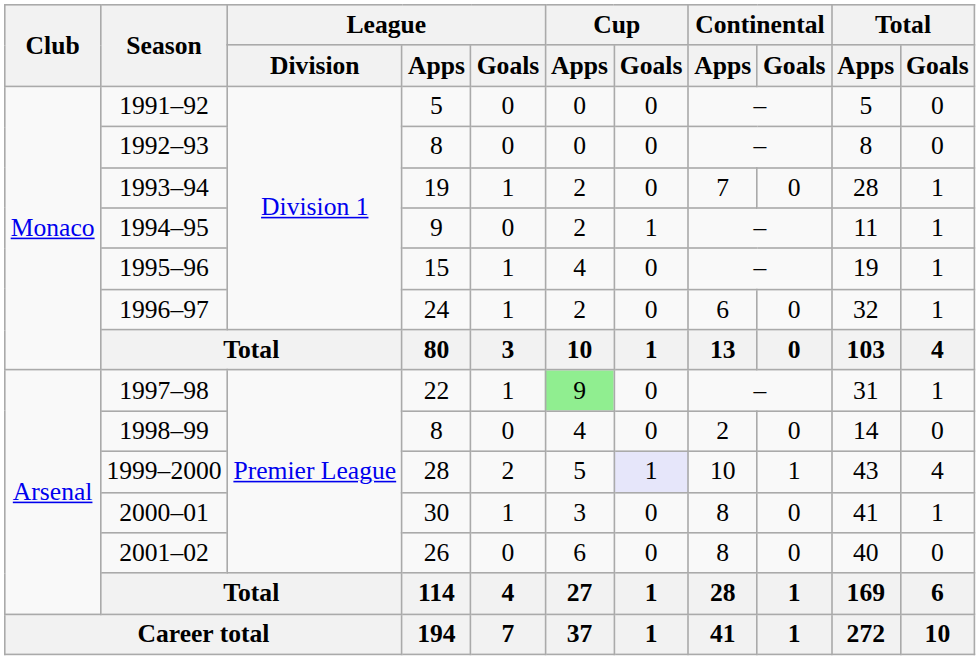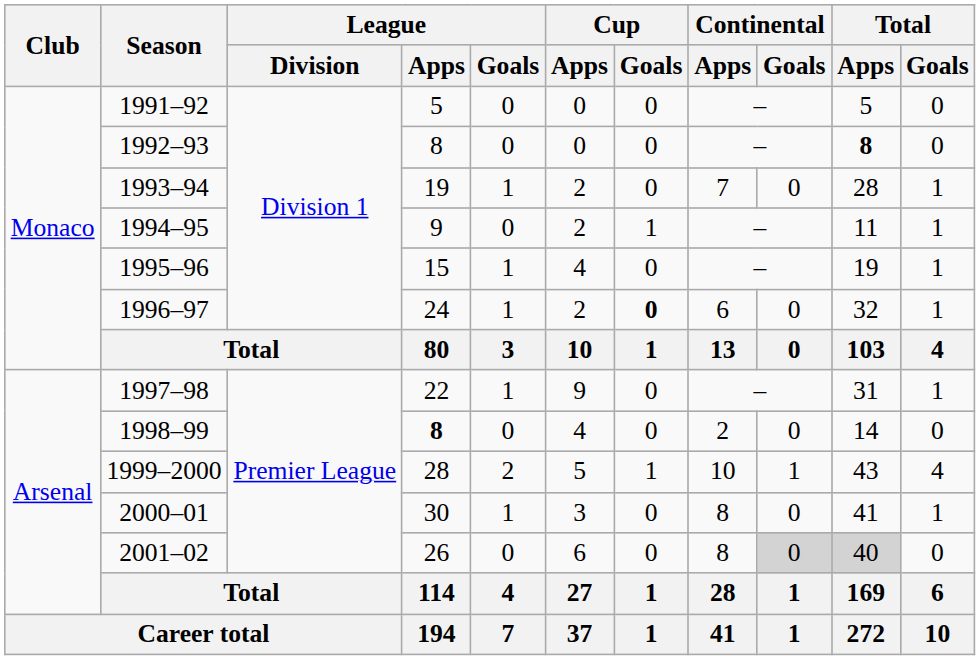(866, 146) normal -> (866, 146) bold
(651, 308) normal -> (651, 308) bold
(580, 390) lightgreen background -> (580, 390) no background
(436, 430) normal -> (436, 430) bold
(651, 471) lavender background -> (651, 471) no background
(794, 552) no background -> (794, 552) lightgrey background
(866, 552) no background -> (866, 552) lightgrey background
